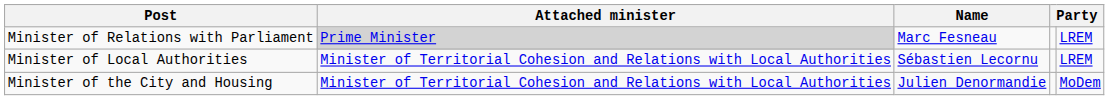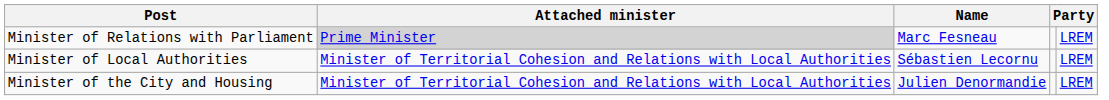(1080, 83) MoDem -> (1076, 83) LREM
